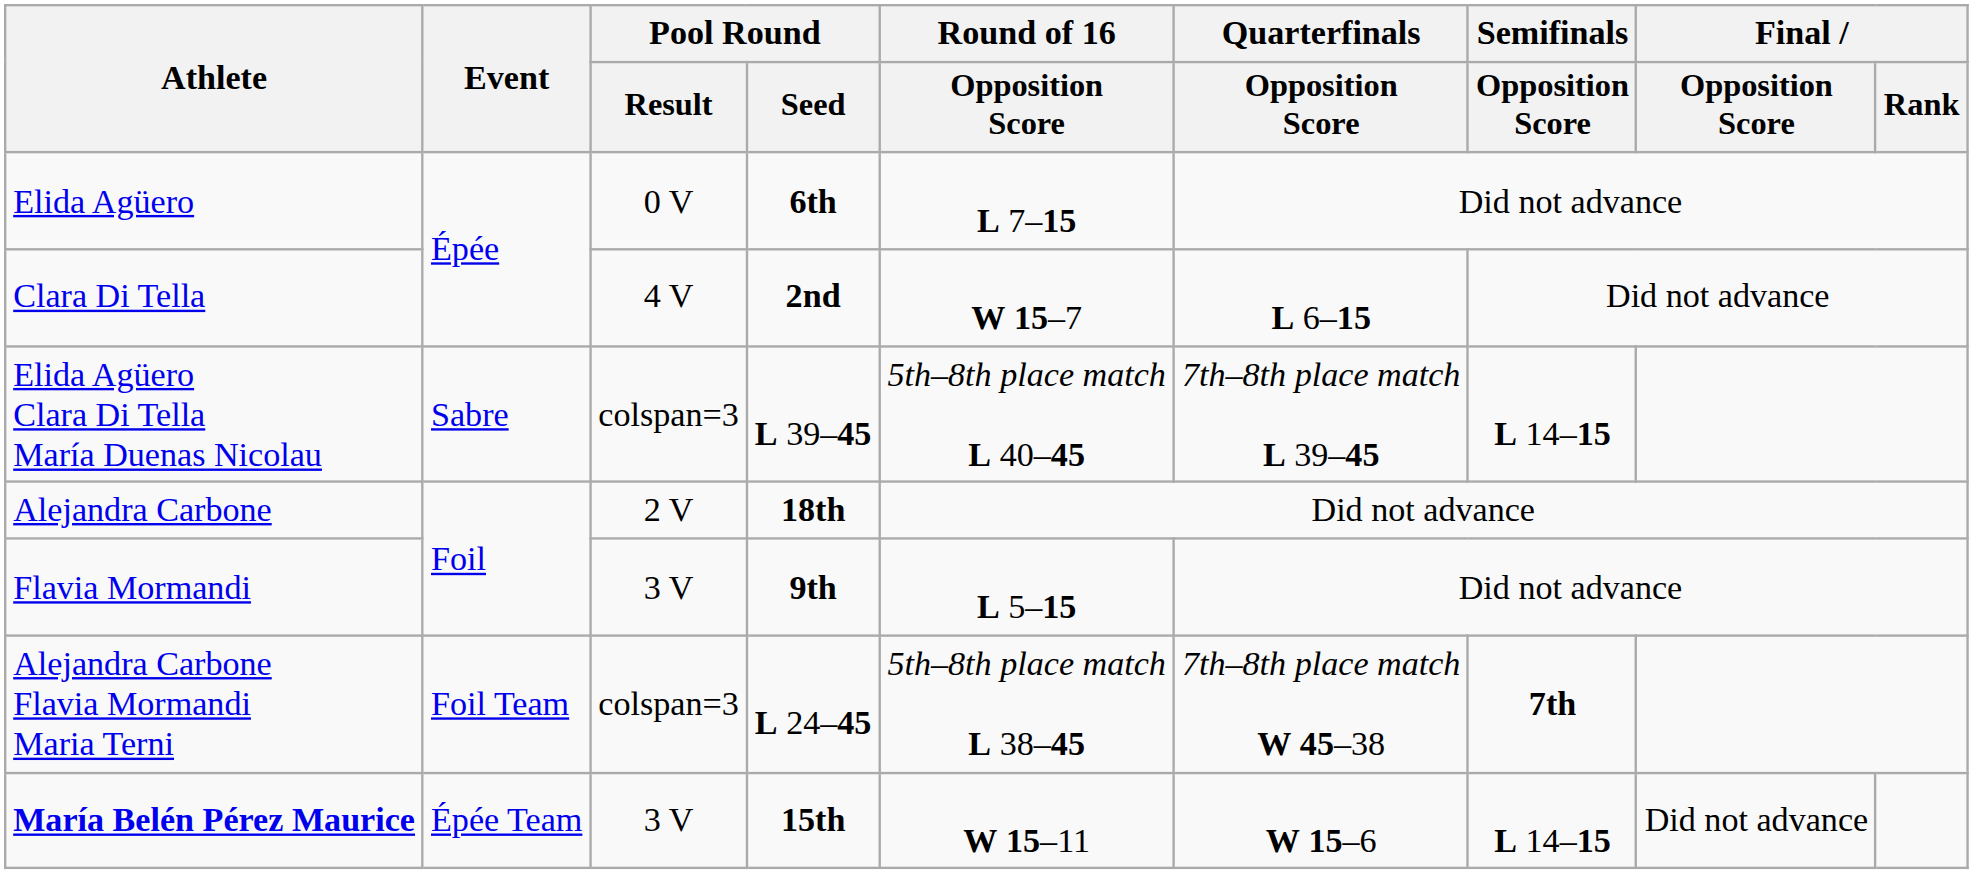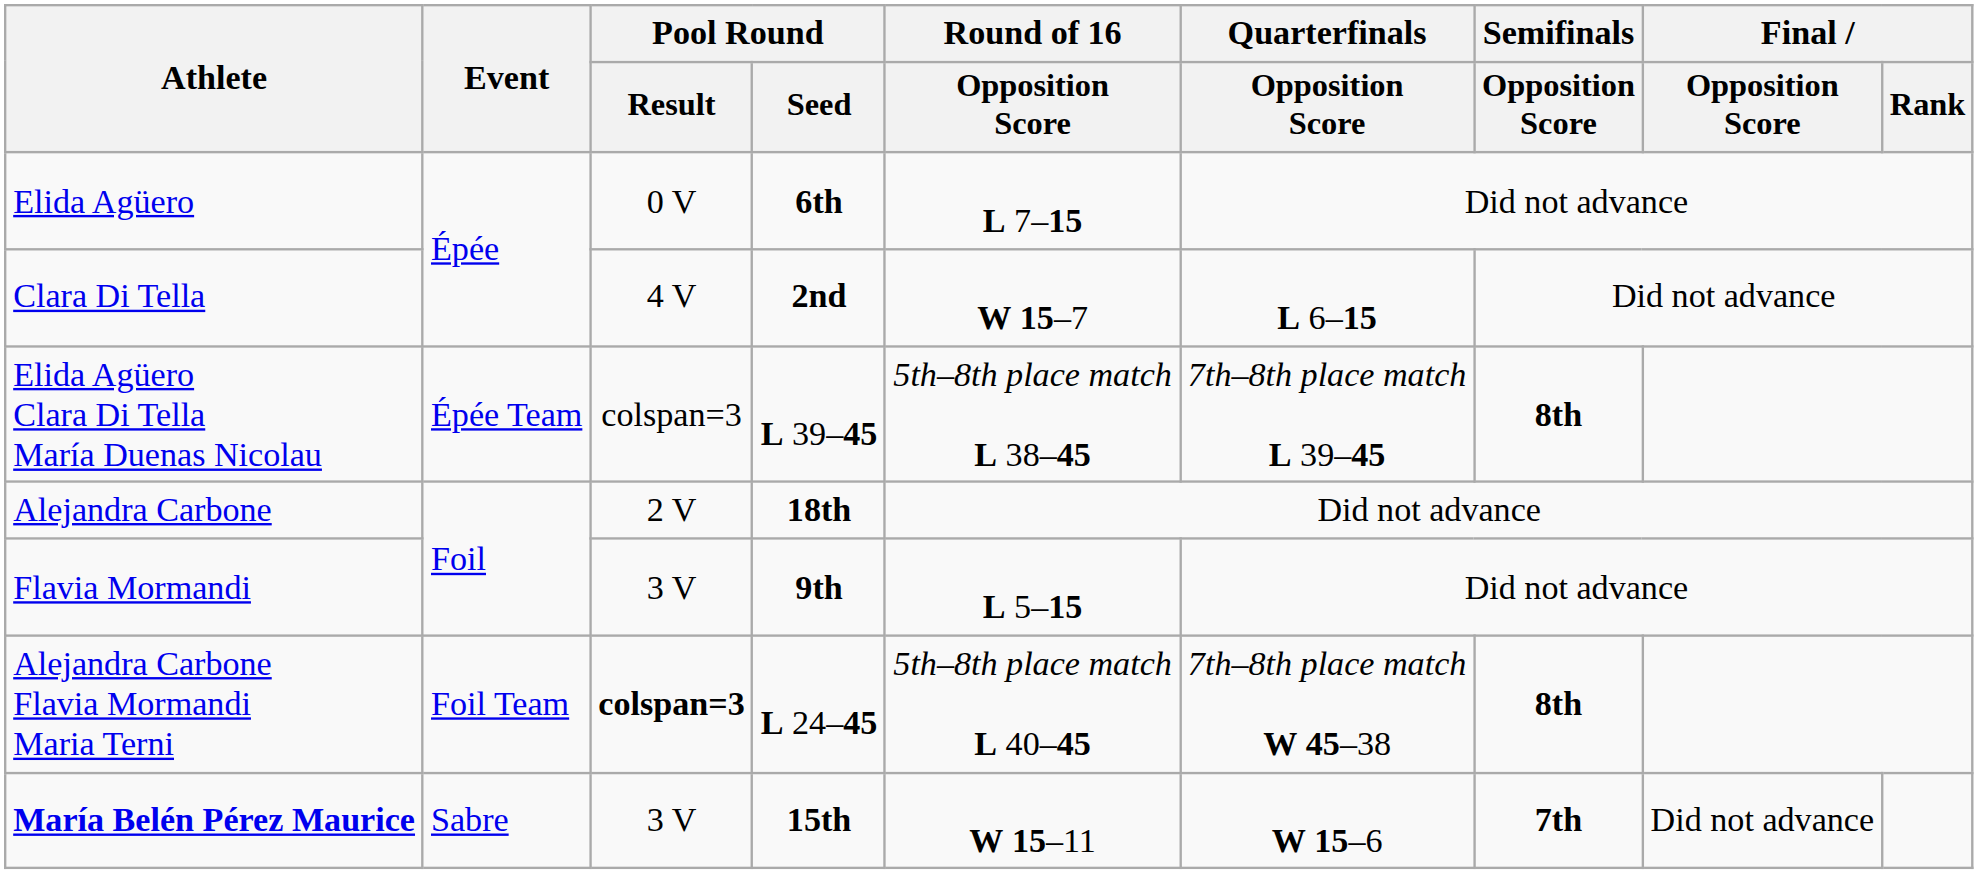(470, 413) Sabre -> (507, 413) Épée Team
(1027, 413) 5th–8th place match L 40–45 -> (1033, 413) 5th–8th place match L 38–45
(1553, 434) L 14–15 -> (1558, 413) 8th
(669, 703) normal -> (672, 703) bold
(1027, 703) 5th–8th place match L 38–45 -> (1033, 703) 5th–8th place match L 40–45
(1553, 703) 7th -> (1558, 703) 8th
(507, 820) Épée Team -> (470, 820) Sabre
(1553, 840) L 14–15 -> (1558, 820) 7th
